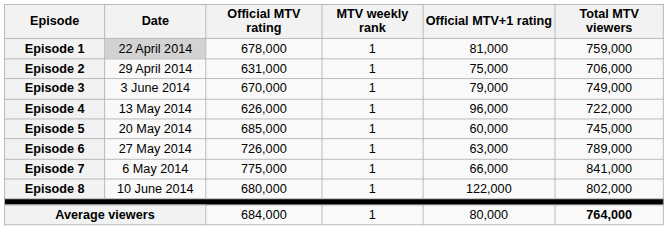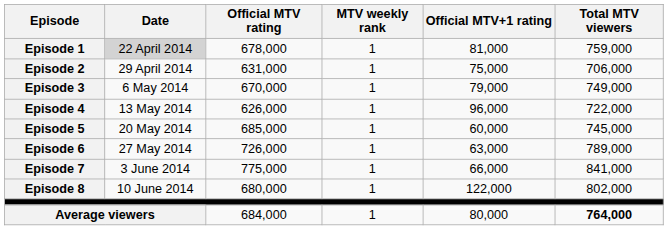(155, 88) 3 June 2014 -> (155, 88) 6 May 2014
(155, 169) 6 May 2014 -> (155, 169) 3 June 2014
